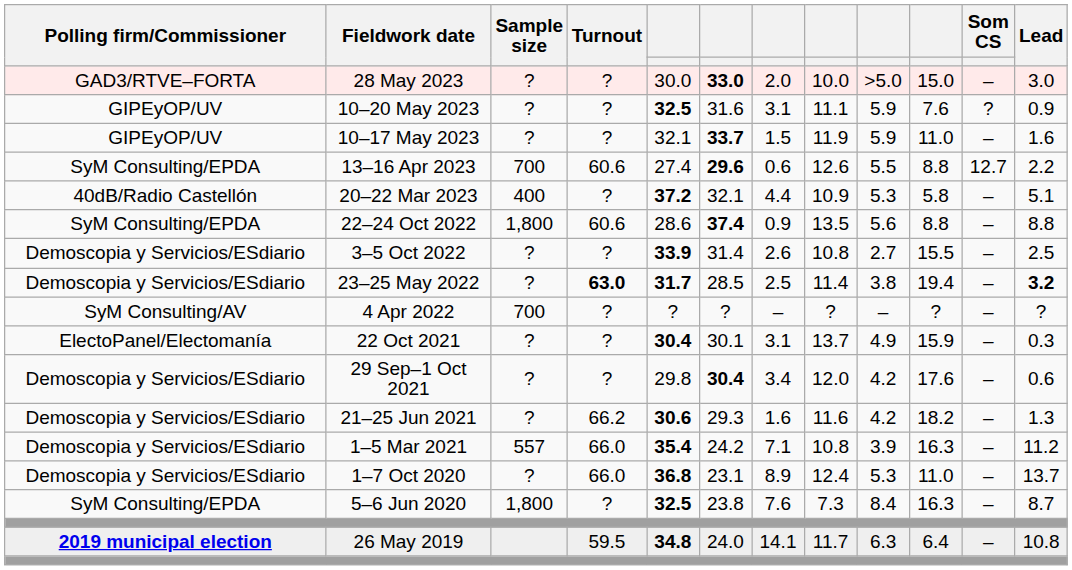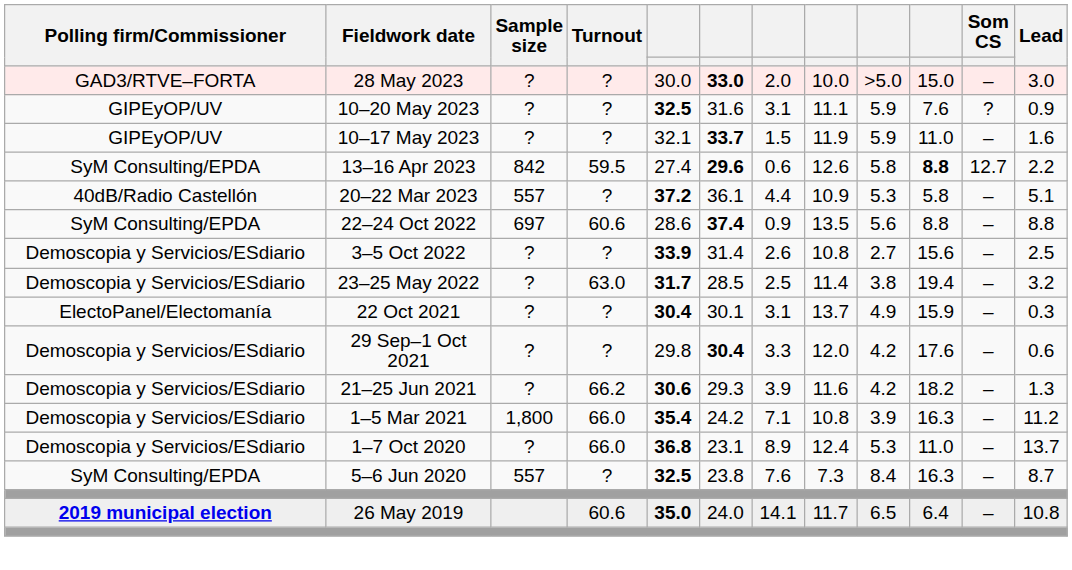(529, 166) 700 -> (529, 166) 842
(607, 166) 60.6 -> (607, 166) 59.5
(883, 166) 5.5 -> (883, 166) 5.8
(936, 166) normal -> (936, 166) bold
(529, 195) 400 -> (529, 195) 557
(725, 195) 32.1 -> (725, 195) 36.1
(529, 224) 1,800 -> (529, 224) 697
(936, 253) 15.5 -> (936, 253) 15.6
(607, 282) bold -> (607, 282) normal
(1041, 282) bold -> (1041, 282) normal
- row: (165, 311)
(778, 378) 3.4 -> (778, 349) 3.3
(778, 417) 1.6 -> (778, 388) 3.9
(529, 446) 557 -> (529, 417) 1,800
(529, 504) 1,800 -> (529, 475) 557
(607, 541) 59.5 -> (607, 512) 60.6
(673, 541) 34.8 -> (673, 512) 35.0
(883, 541) 6.3 -> (883, 512) 6.5
